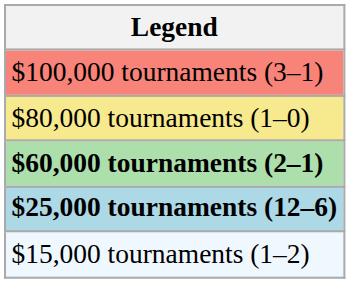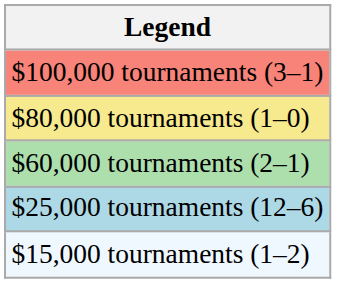(167, 162) bold -> (161, 162) normal
(174, 208) bold -> (167, 208) normal
